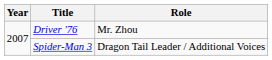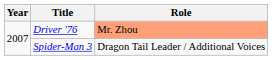(117, 30) no background -> (117, 30) lightsalmon background
